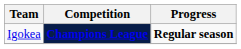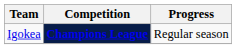(194, 33) bold -> (191, 33) normal
